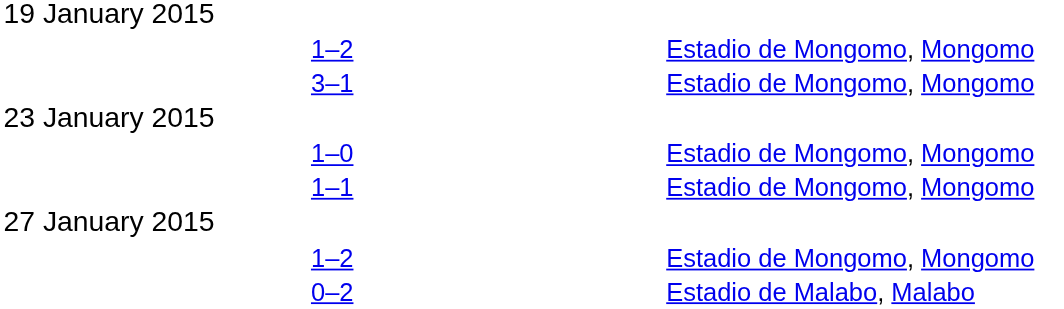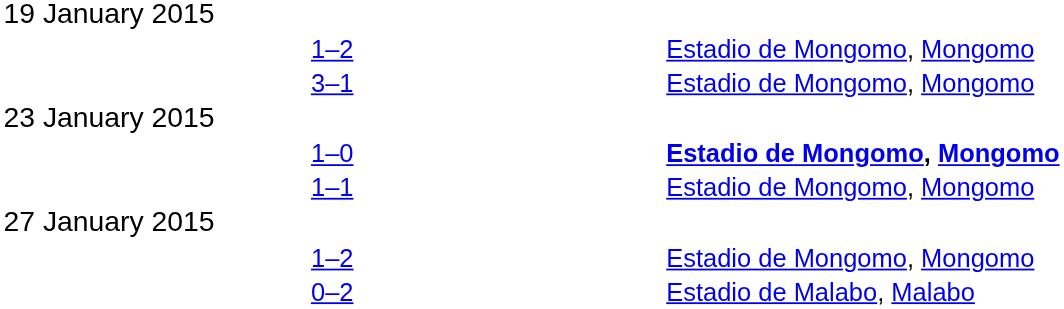(850, 154) normal -> (863, 154) bold
